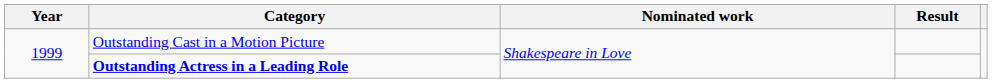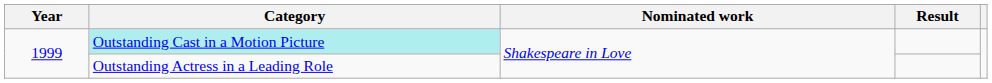(209, 41) no background -> (209, 41) paleturquoise background
(221, 66) bold -> (213, 66) normal
